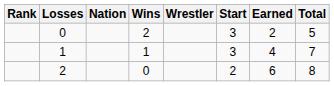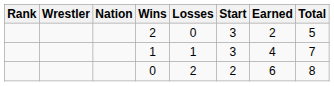columns swapped: (190, 14) <-> (63, 14)
